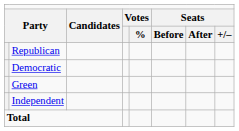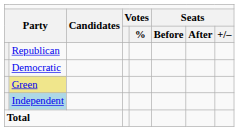(25, 84) no background -> (25, 84) khaki background
(38, 101) no background -> (38, 101) lightblue background
